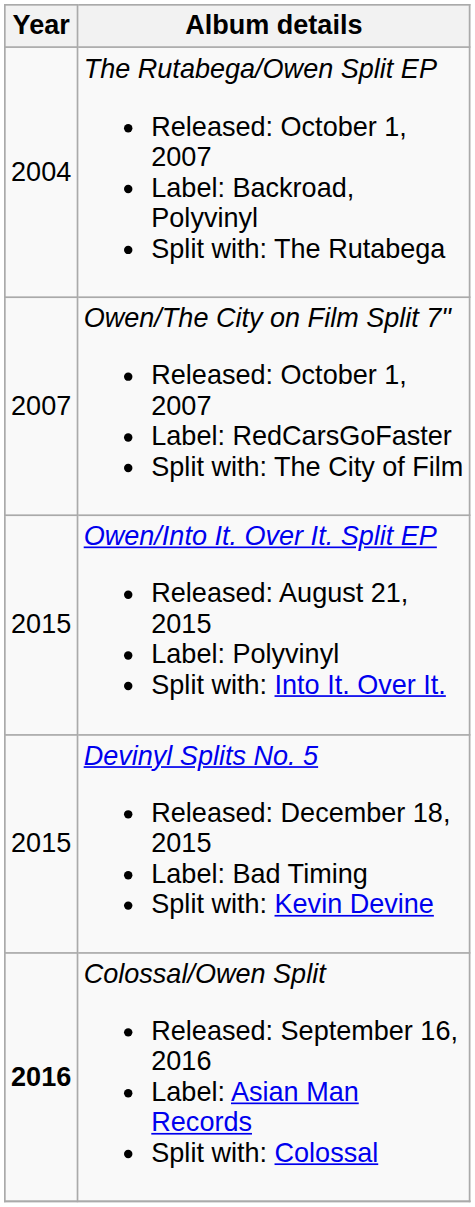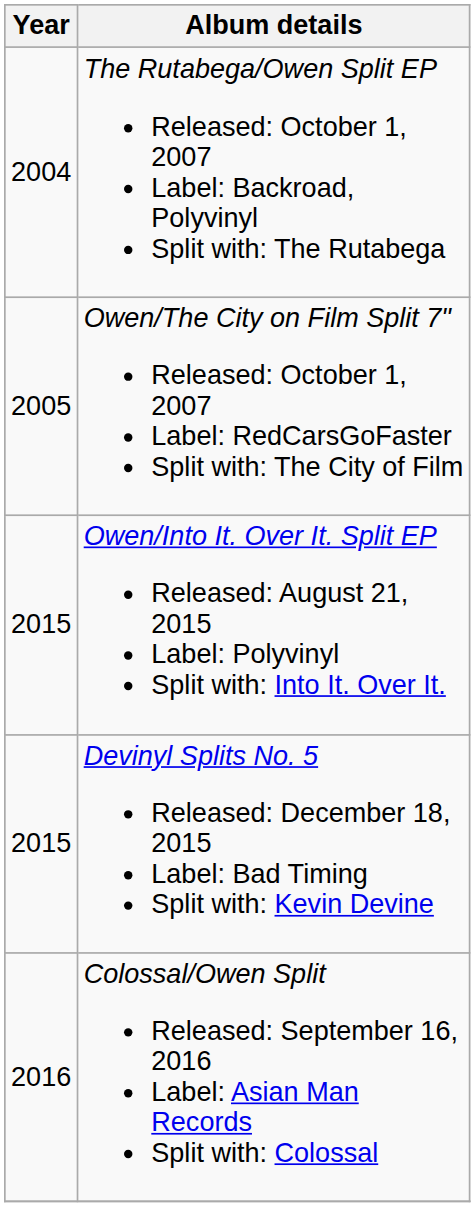(41, 405) 2007 -> (41, 405) 2005
(41, 1076) bold -> (41, 1076) normal
